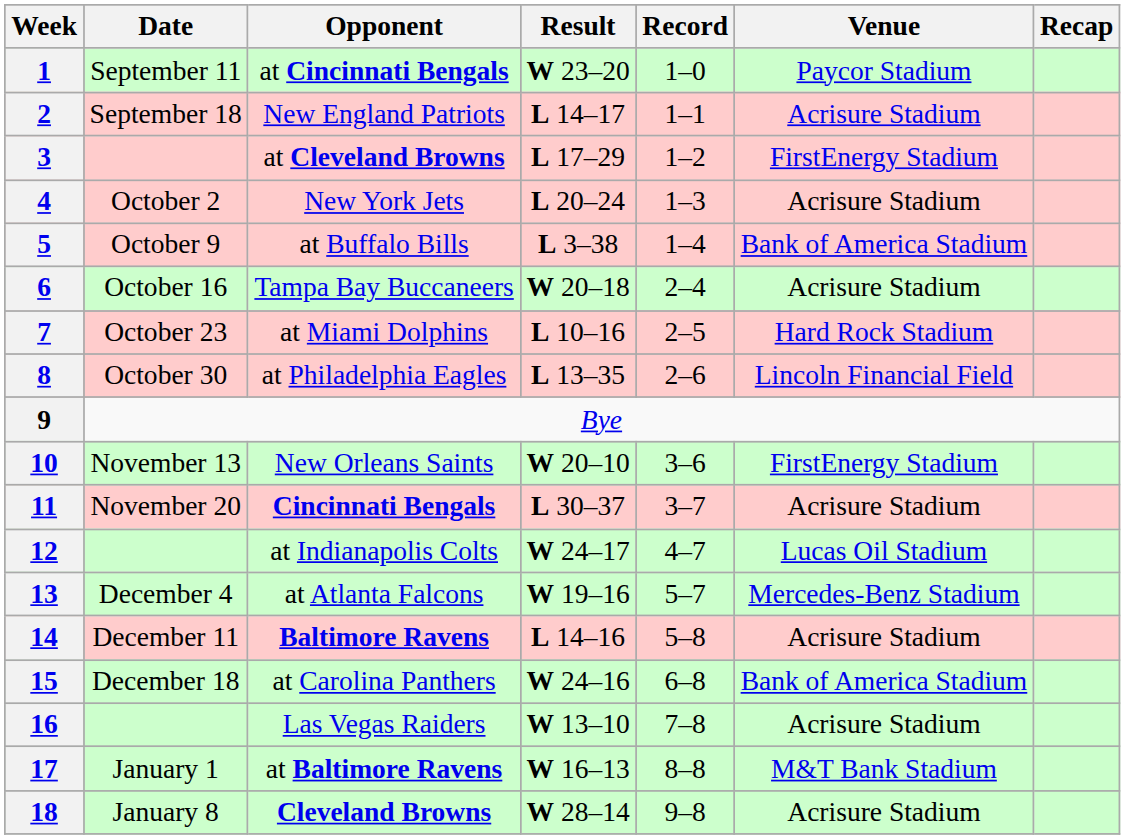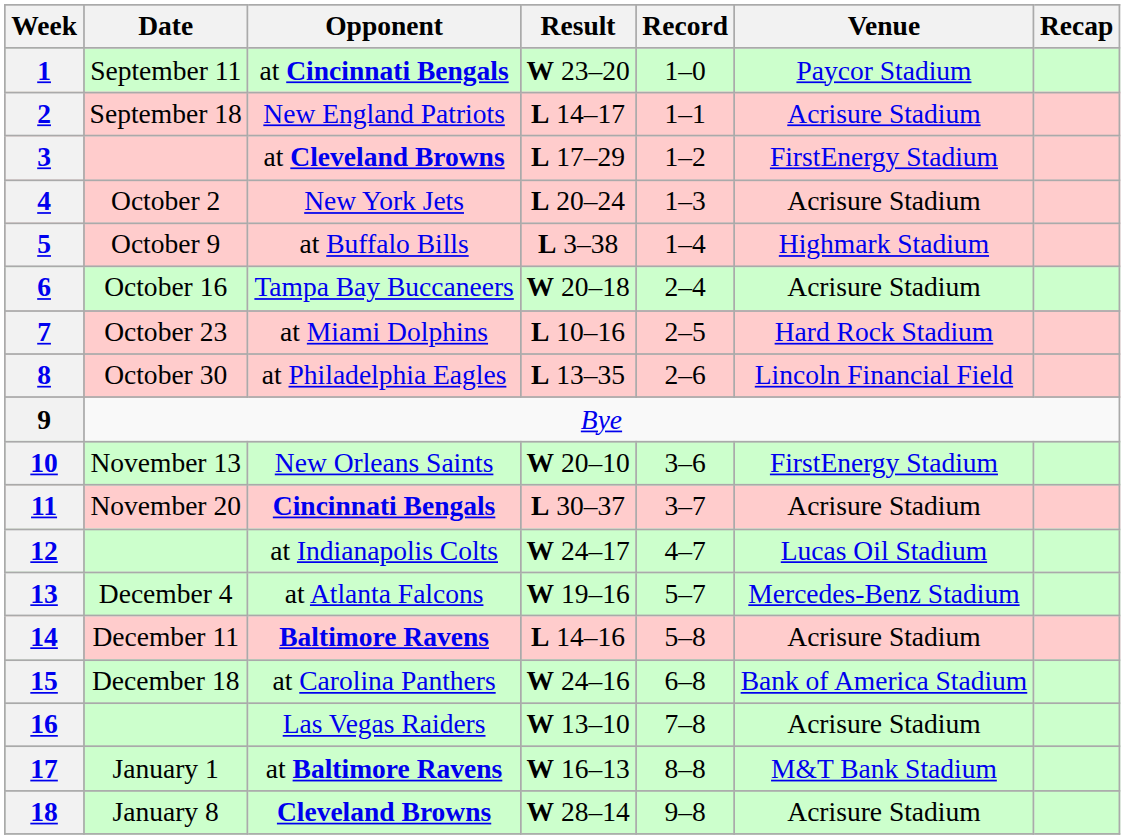(884, 244) Bank of America Stadium -> (884, 244) Highmark Stadium
